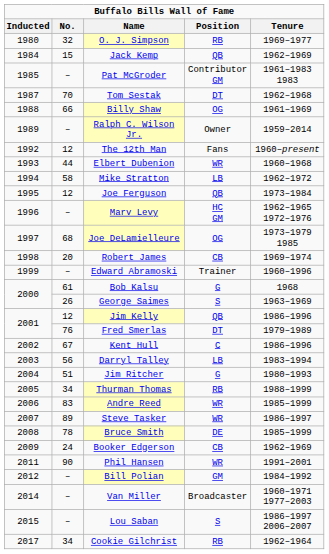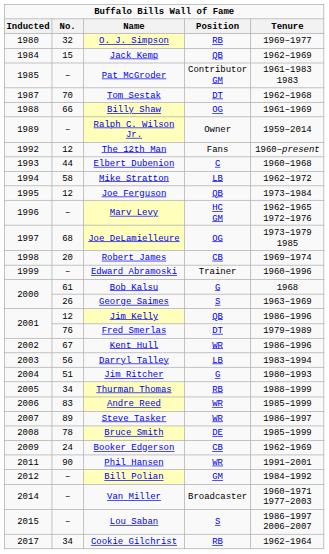(218, 164) WR -> (218, 164) C
(218, 345) C -> (218, 345) WR
